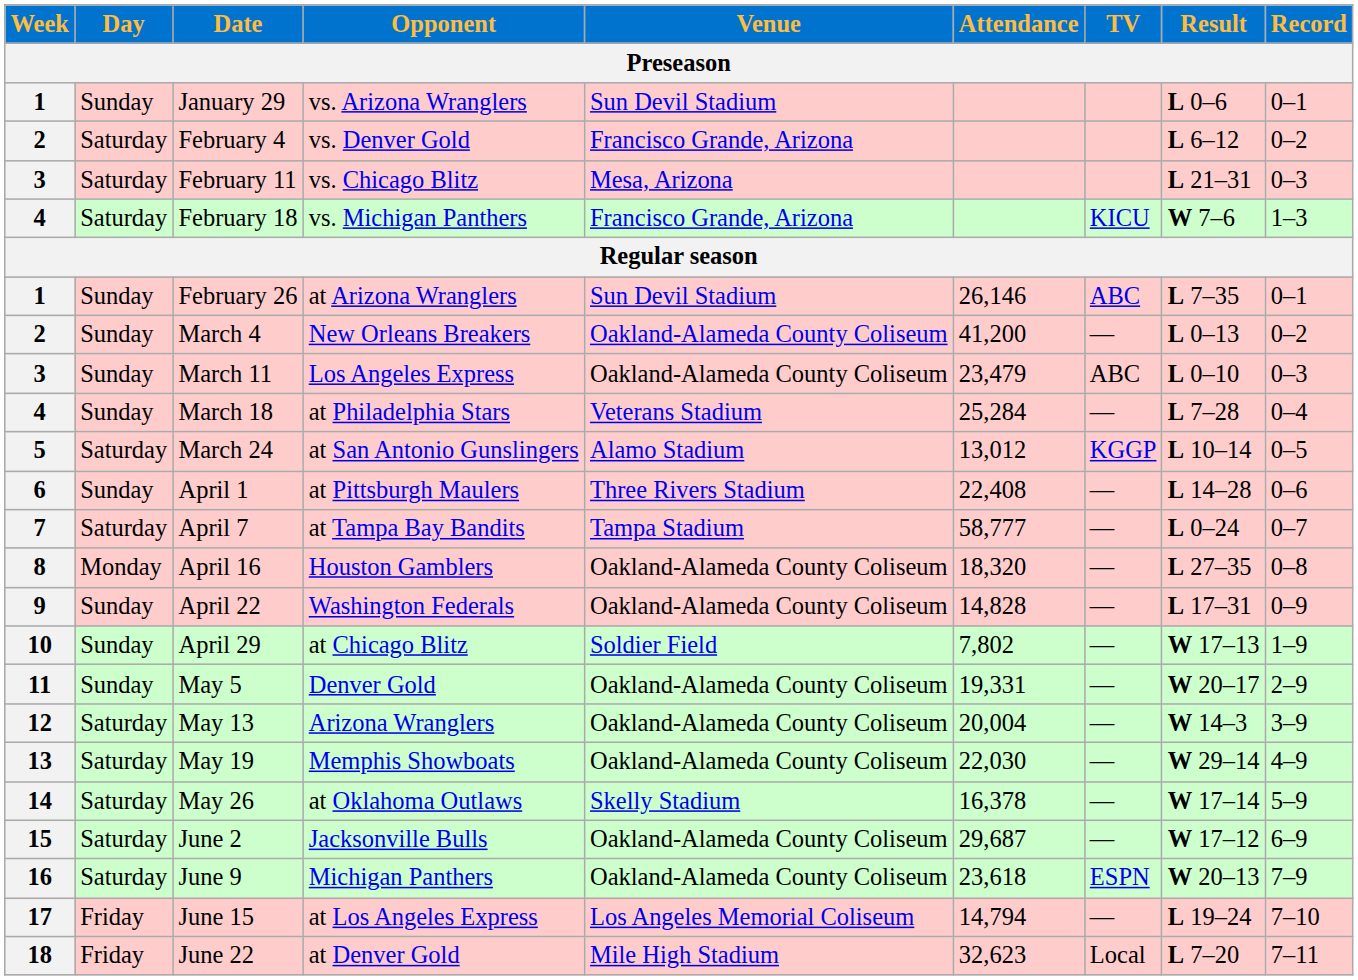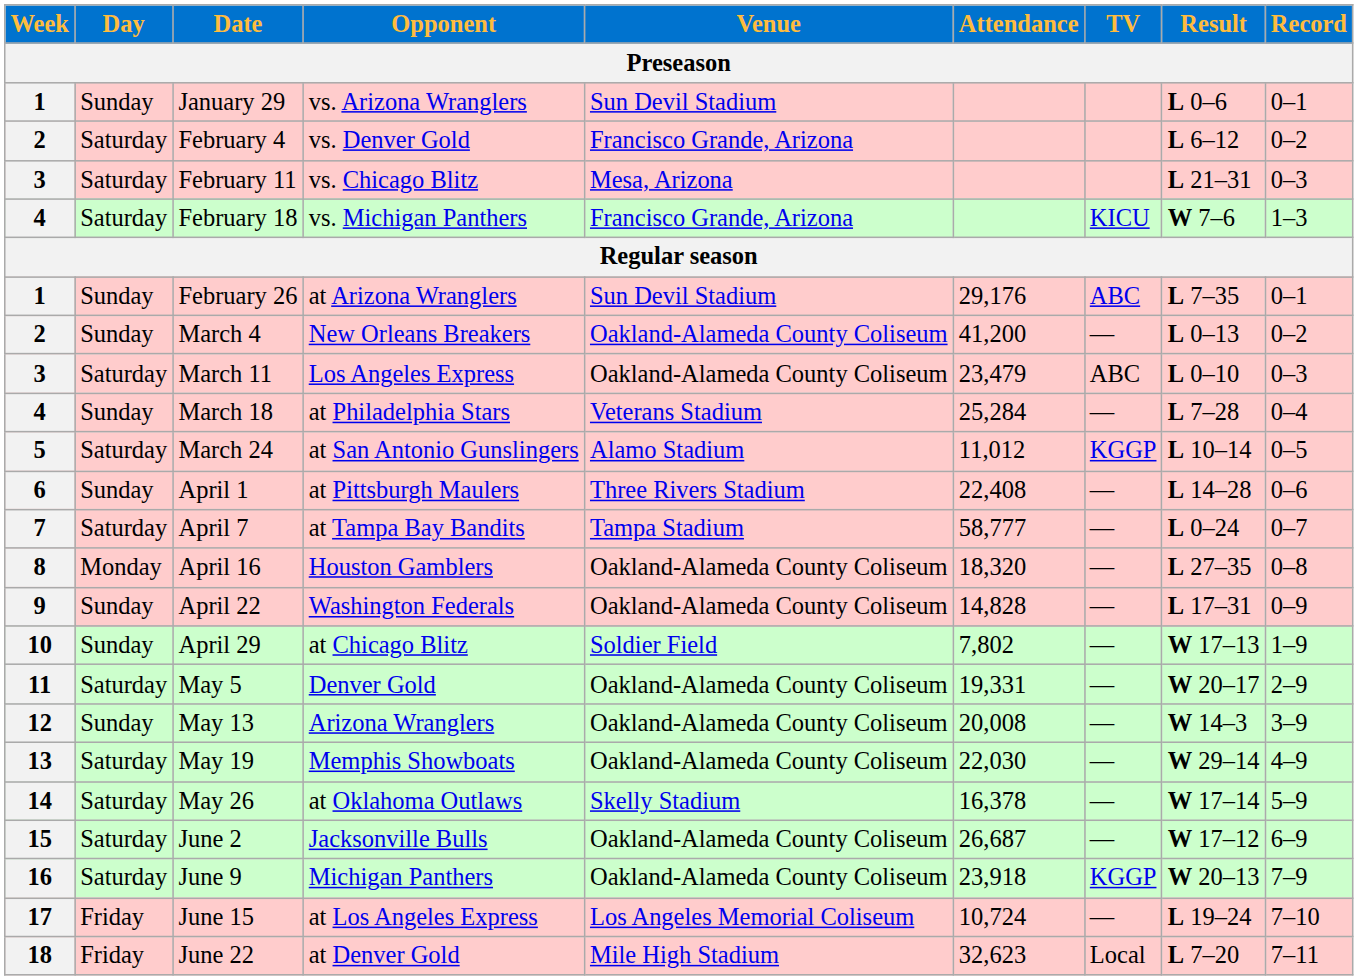(993, 295) 26,146 -> (993, 295) 29,176
(117, 373) Sunday -> (124, 373) Saturday
(993, 450) 13,012 -> (992, 450) 11,012
(117, 683) Sunday -> (124, 683) Saturday
(124, 722) Saturday -> (117, 722) Sunday
(993, 722) 20,004 -> (993, 722) 20,008
(993, 839) 29,687 -> (993, 839) 26,687
(993, 878) 23,618 -> (993, 878) 23,918
(1120, 878) ESPN -> (1123, 878) KGGP
(993, 916) 14,794 -> (993, 916) 10,724
